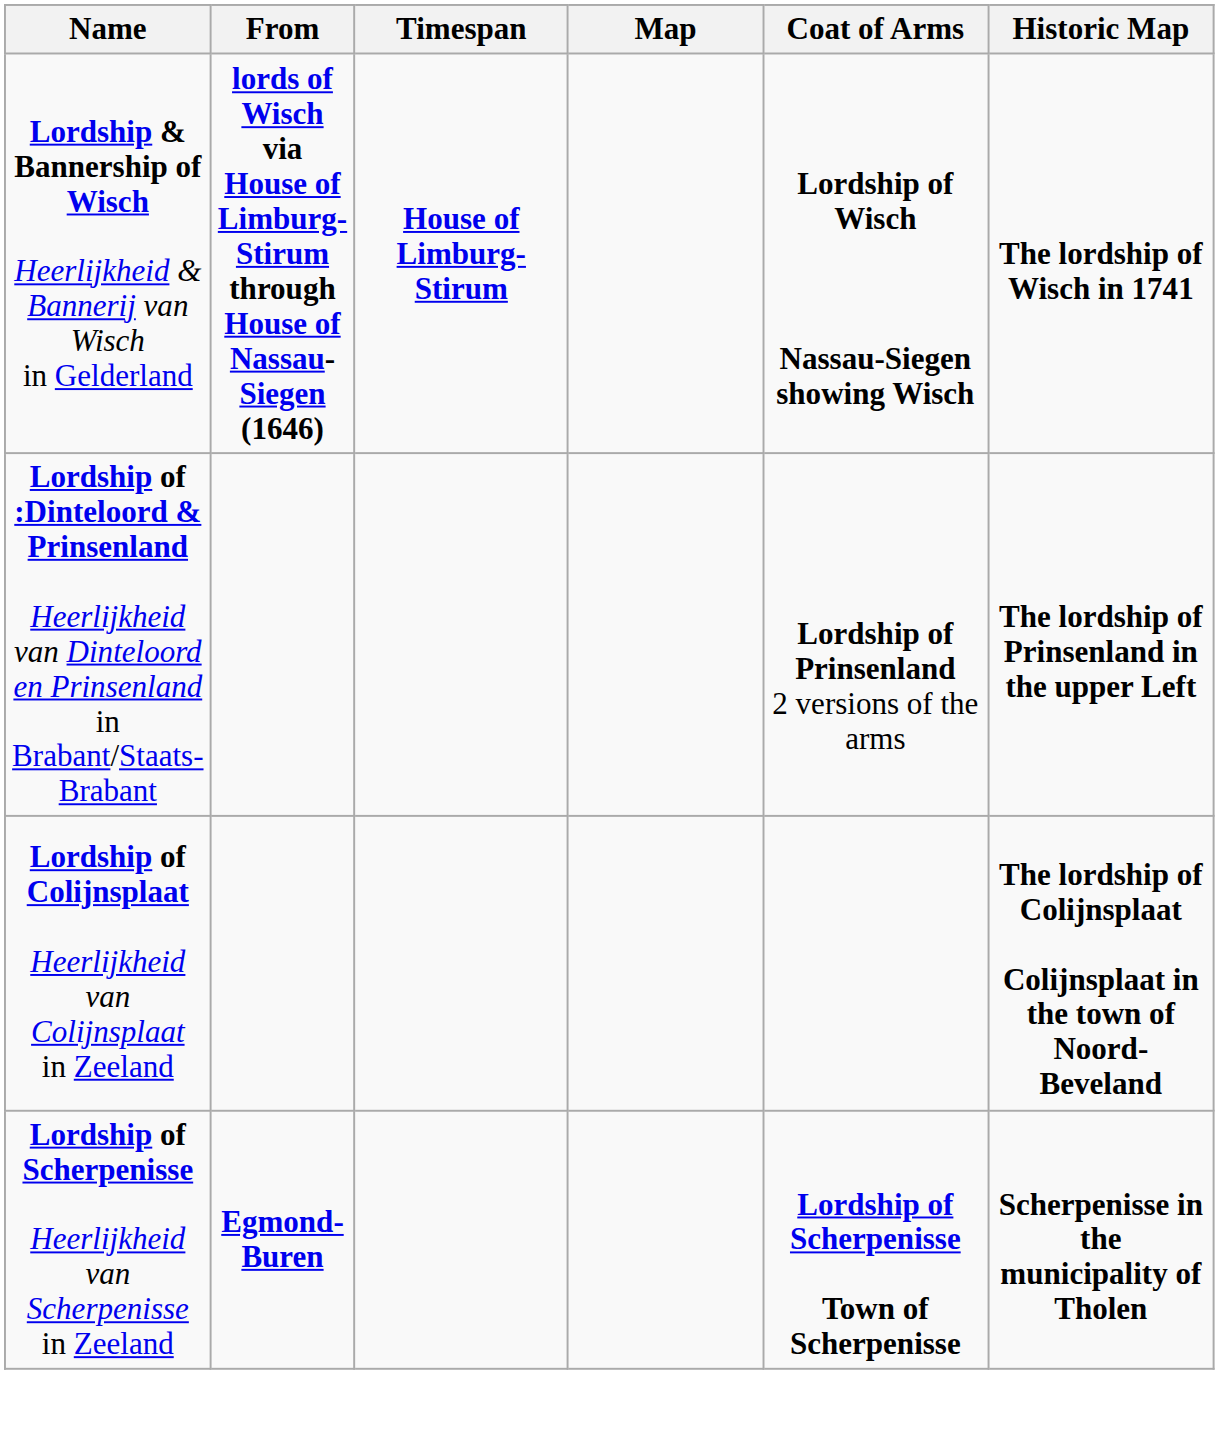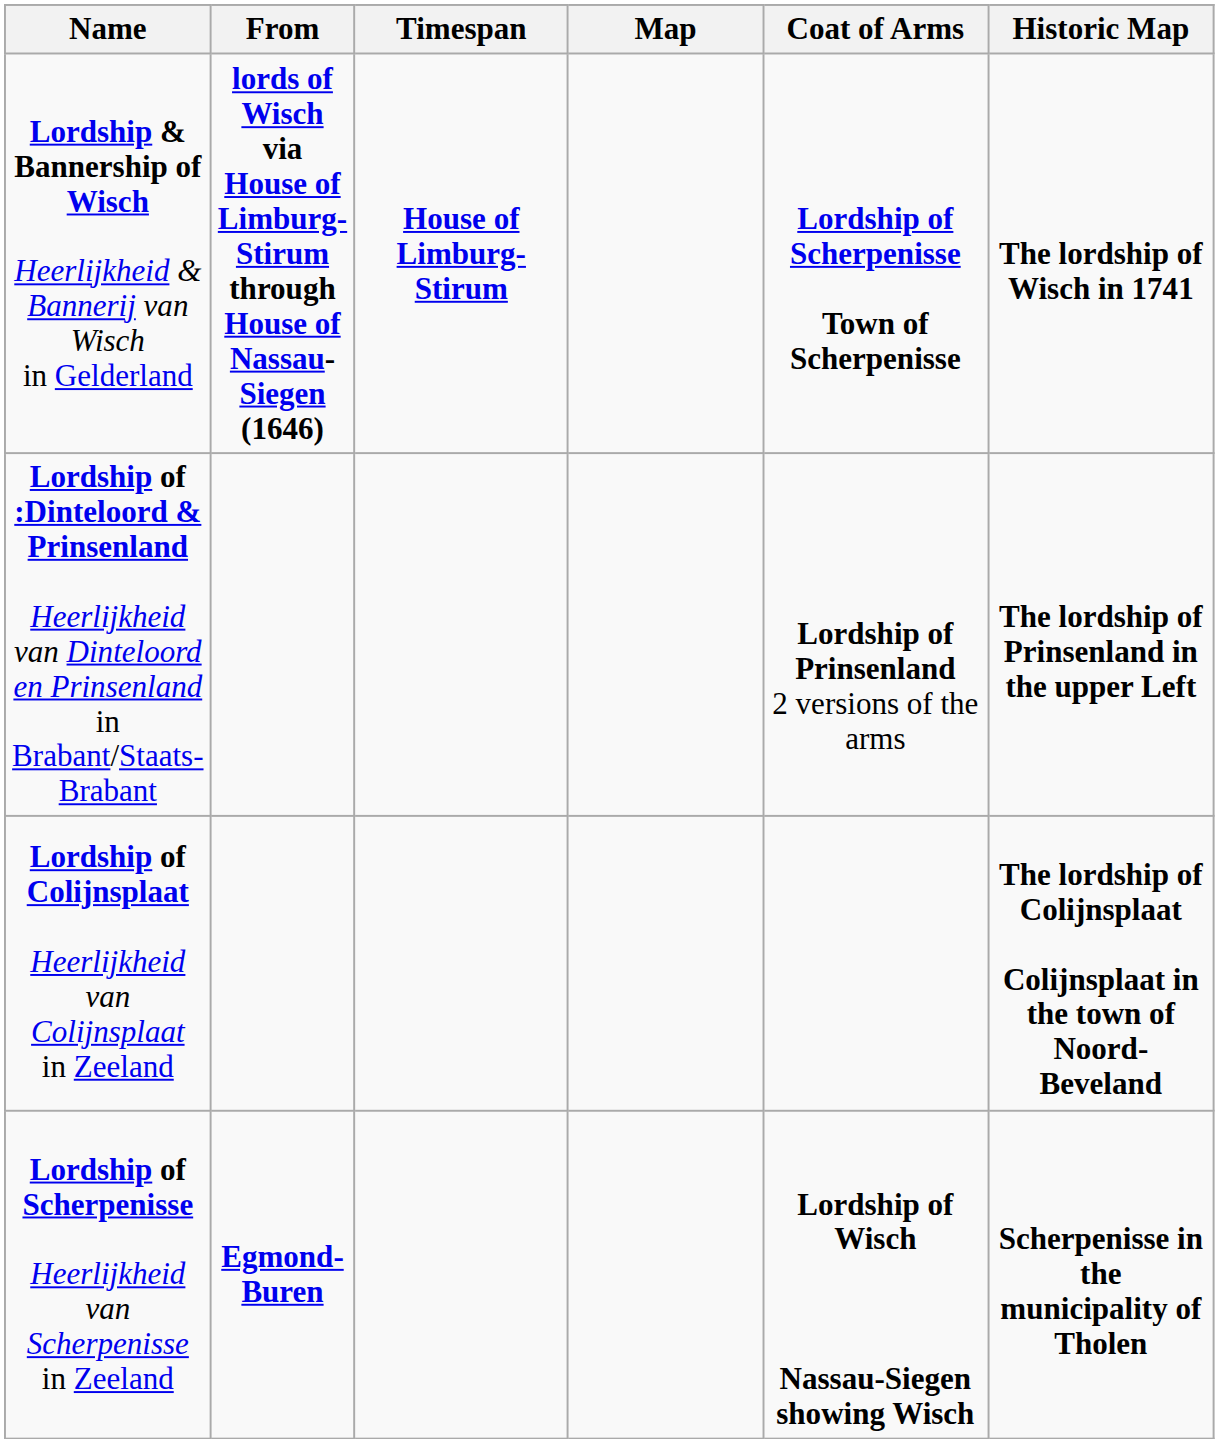(875, 287) Lordship of Wisch Nassau-Siegen showing Wisch -> (875, 287) Lordship of Scherpenisse Town of Scherpenisse
(875, 1273) Lordship of Scherpenisse Town of Scherpenisse -> (875, 1308) Lordship of Wisch Nassau-Siegen showing Wisch
